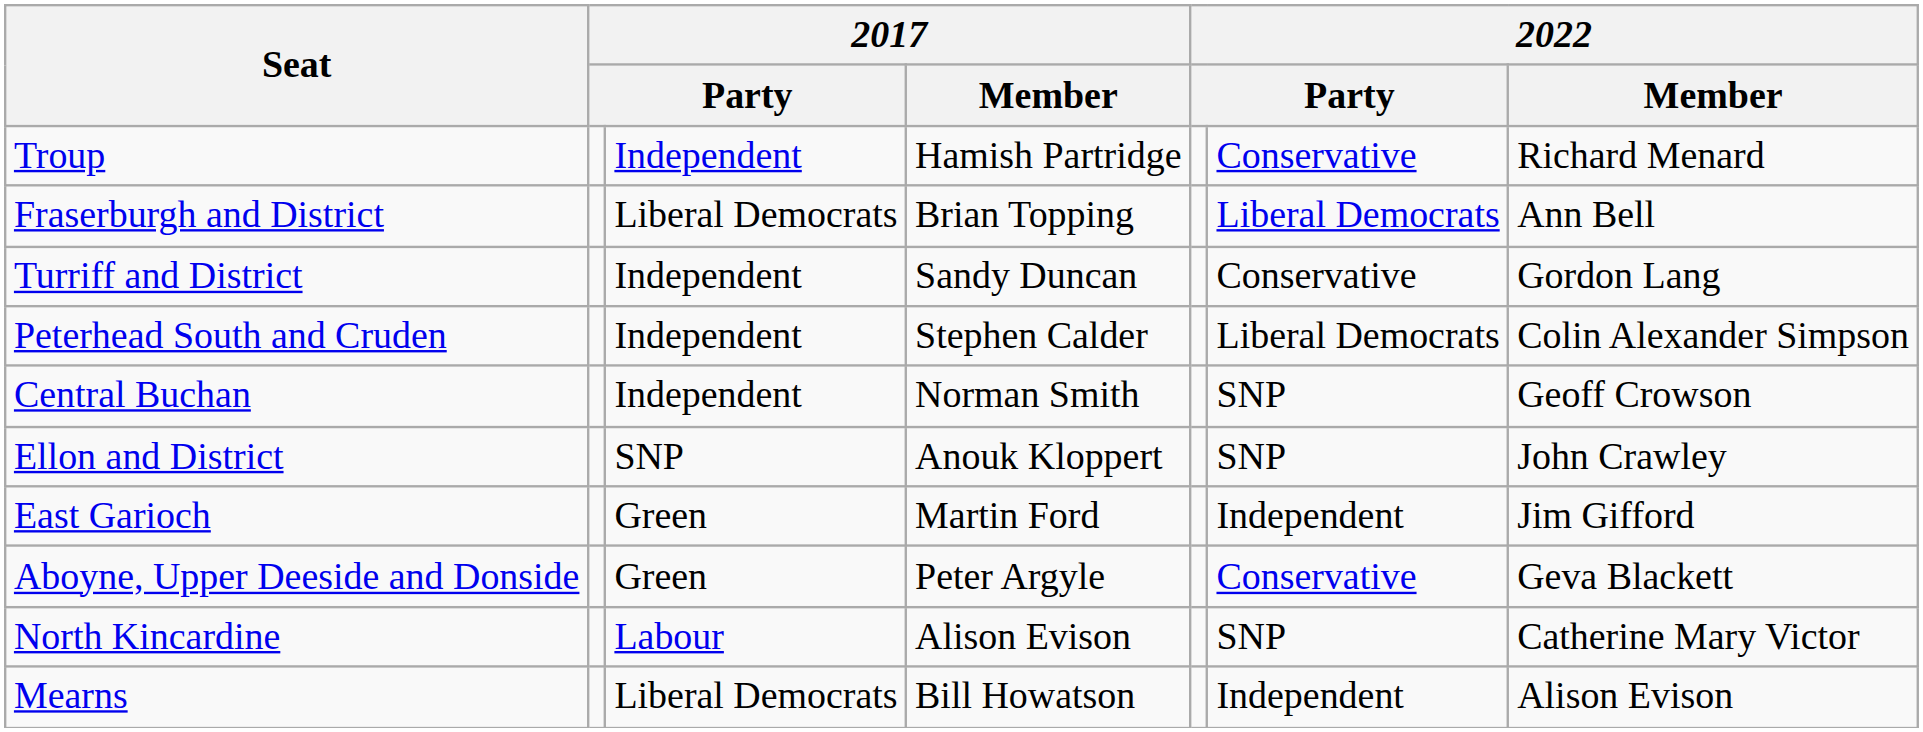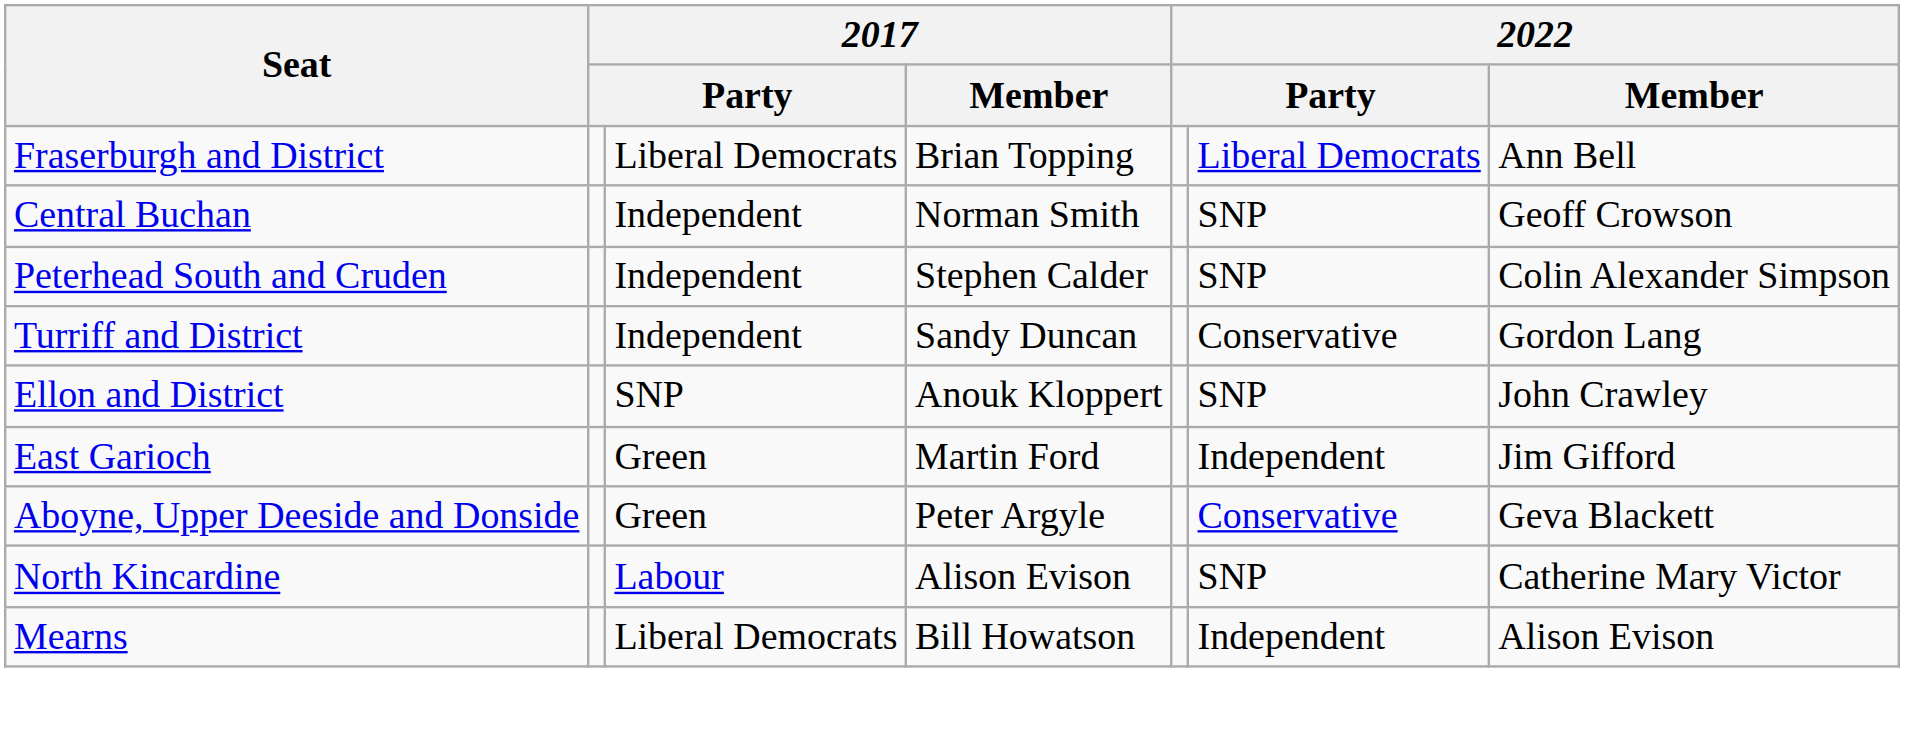- row: (60, 154)
rows swapped: (132, 395) <-> (158, 275)
(1358, 335) Liberal Democrats -> (1232, 275) SNP
